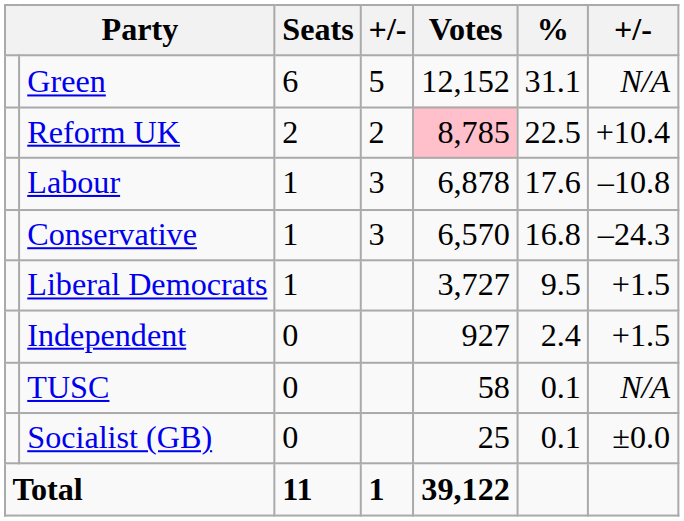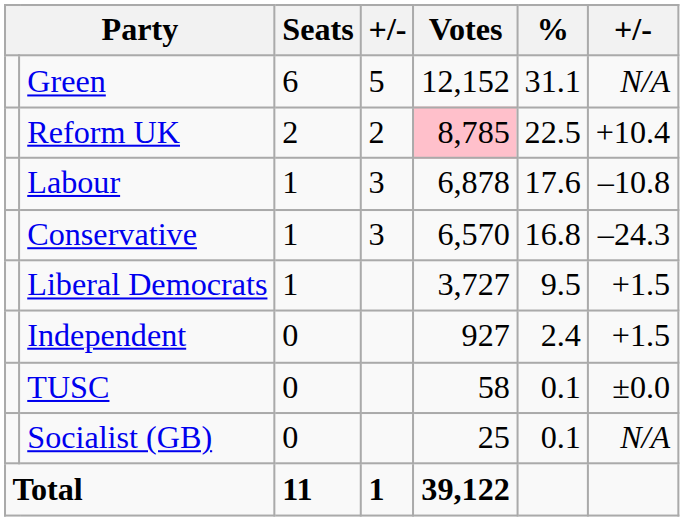(645, 387) N/A -> (641, 387) ±0.0
(641, 438) ±0.0 -> (645, 438) N/A
